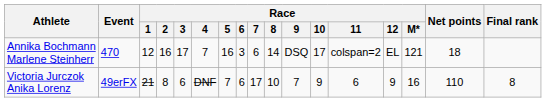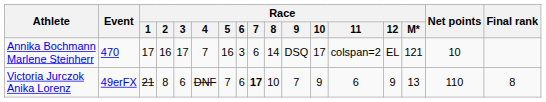(148, 53) 12 -> (148, 53) 17
(455, 53) 18 -> (455, 53) 10
(256, 83) normal -> (256, 83) bold
(414, 83) 16 -> (414, 83) 13
